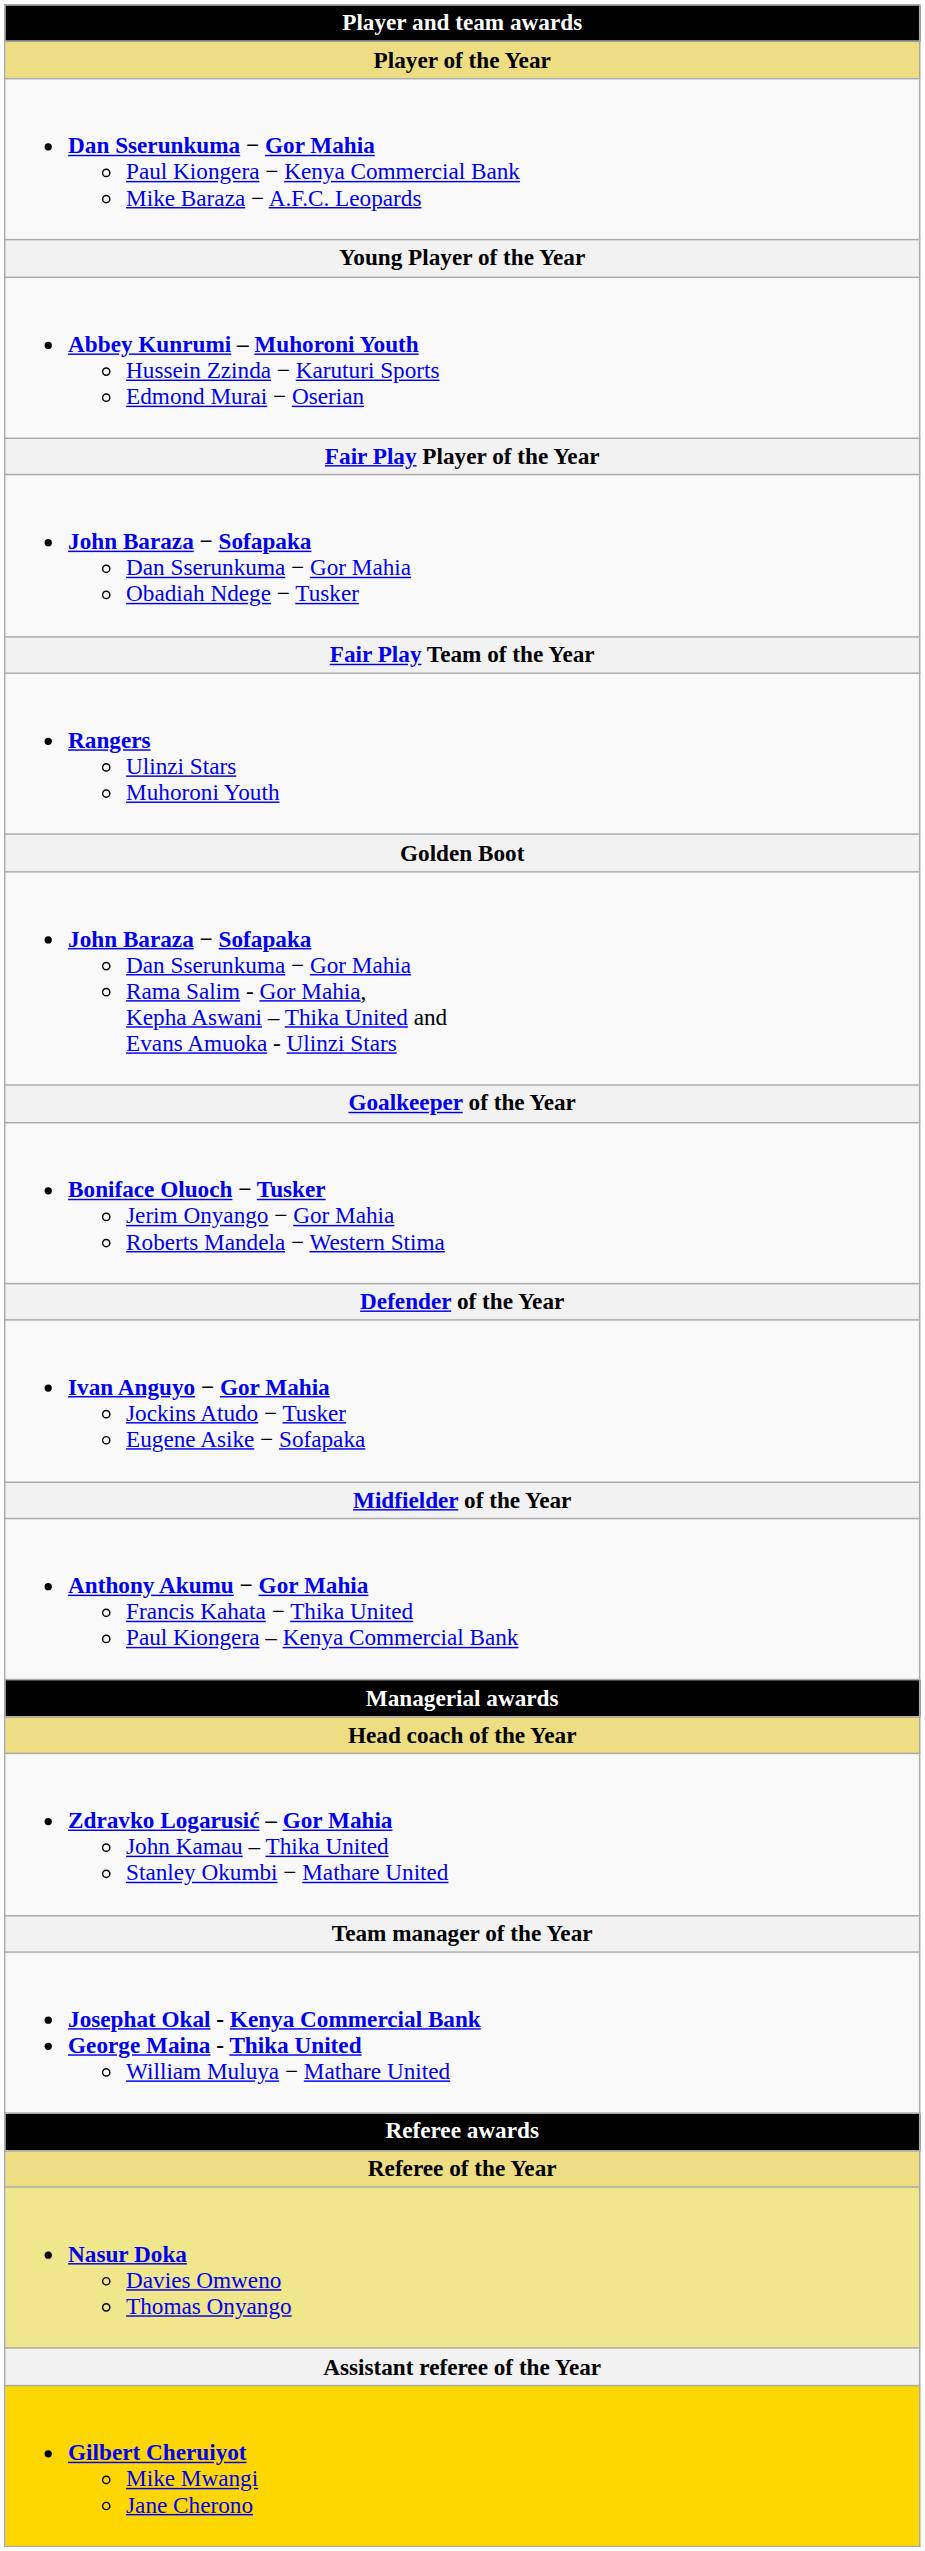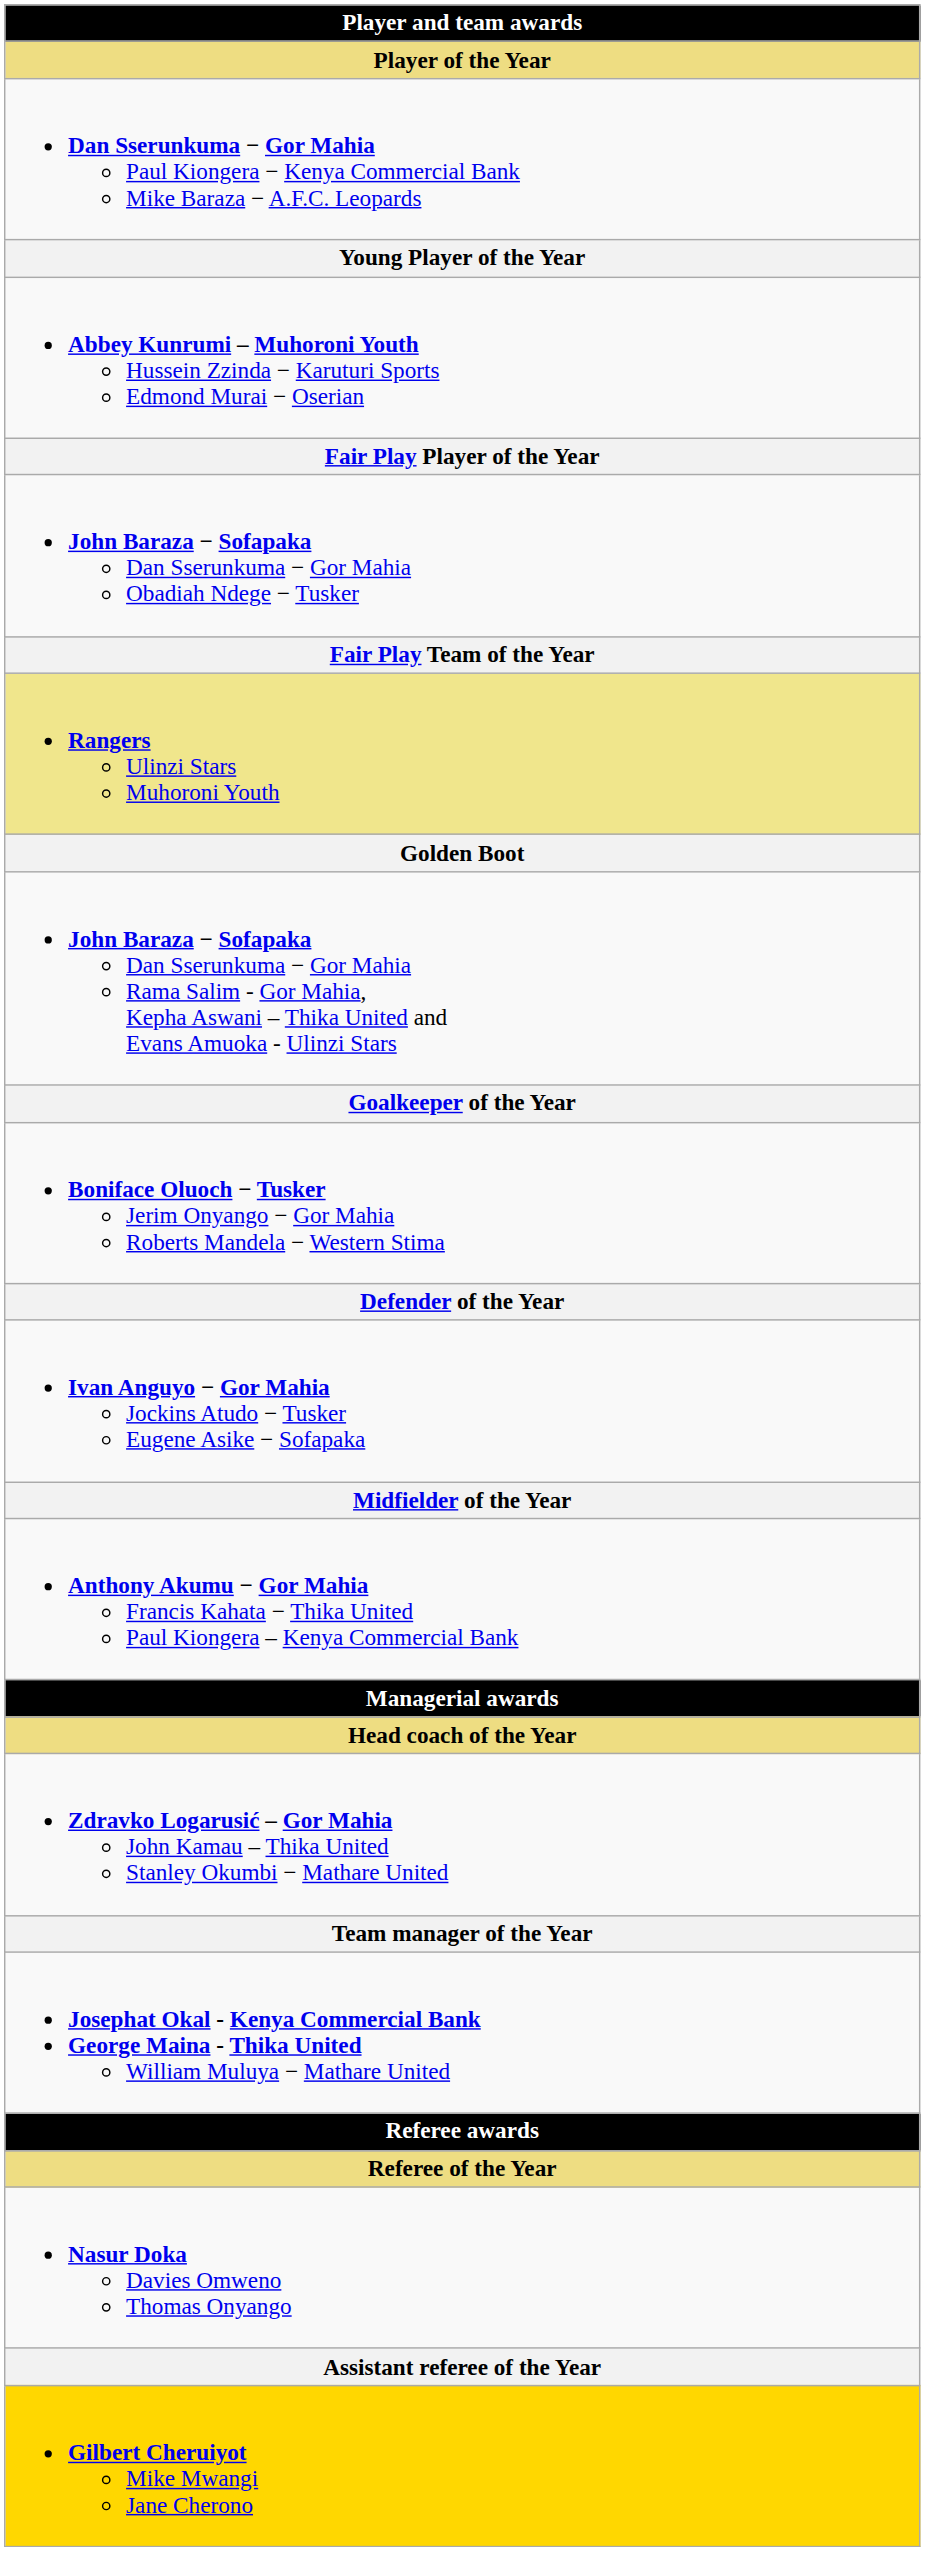(462, 767) no background -> (462, 767) khaki background
(462, 2281) khaki background -> (462, 2281) no background
